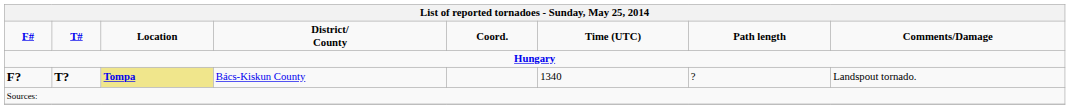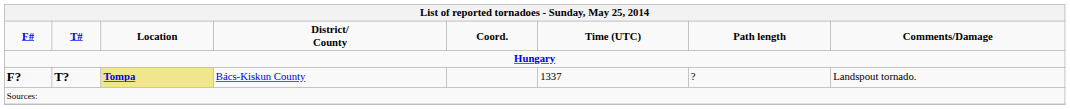(551, 77) 1340 -> (551, 77) 1337
